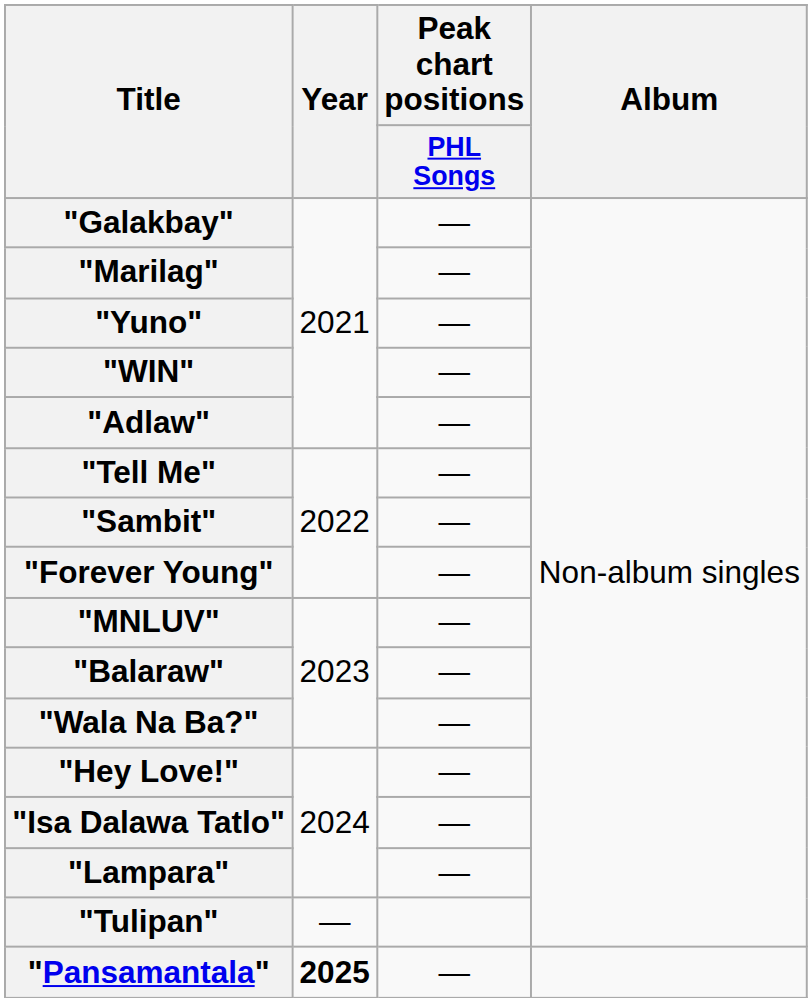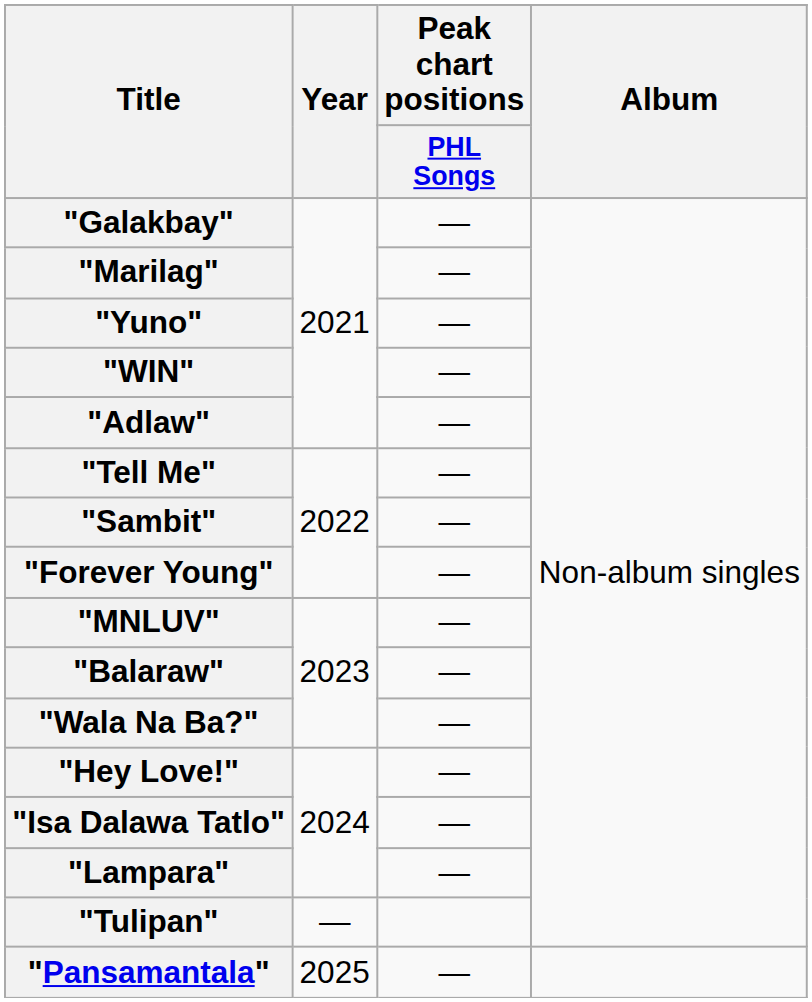(335, 972) bold -> (335, 972) normal
